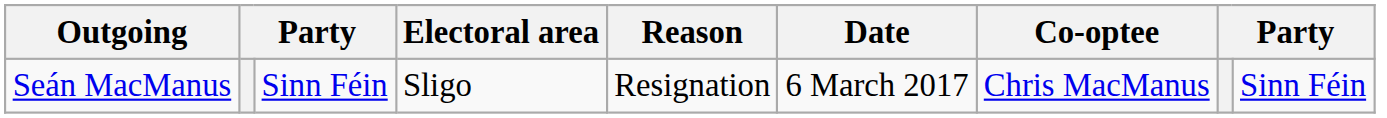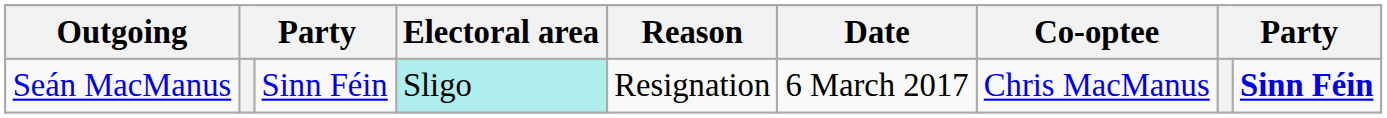(437, 85) no background -> (437, 85) paleturquoise background
(1303, 85) normal -> (1307, 85) bold
